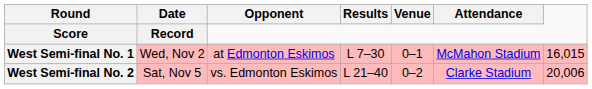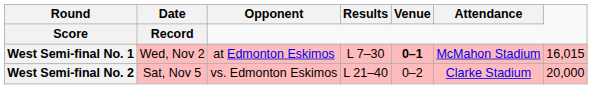(412, 53) normal -> (412, 53) bold
(565, 73) 20,006 -> (565, 73) 20,000
